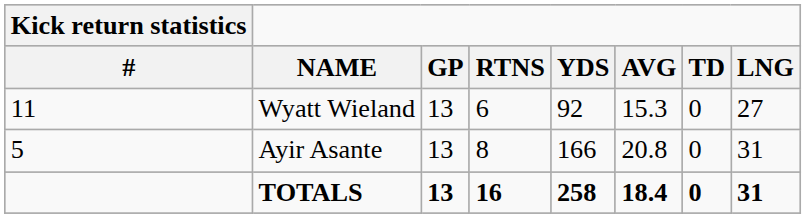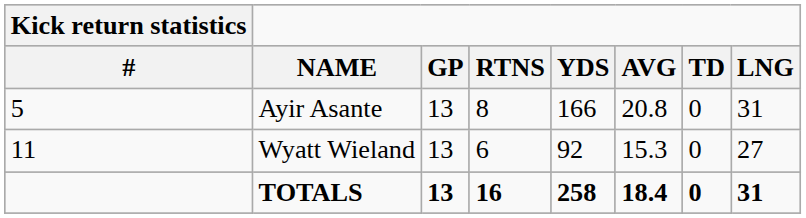rows swapped: (320, 150) <-> (337, 108)
